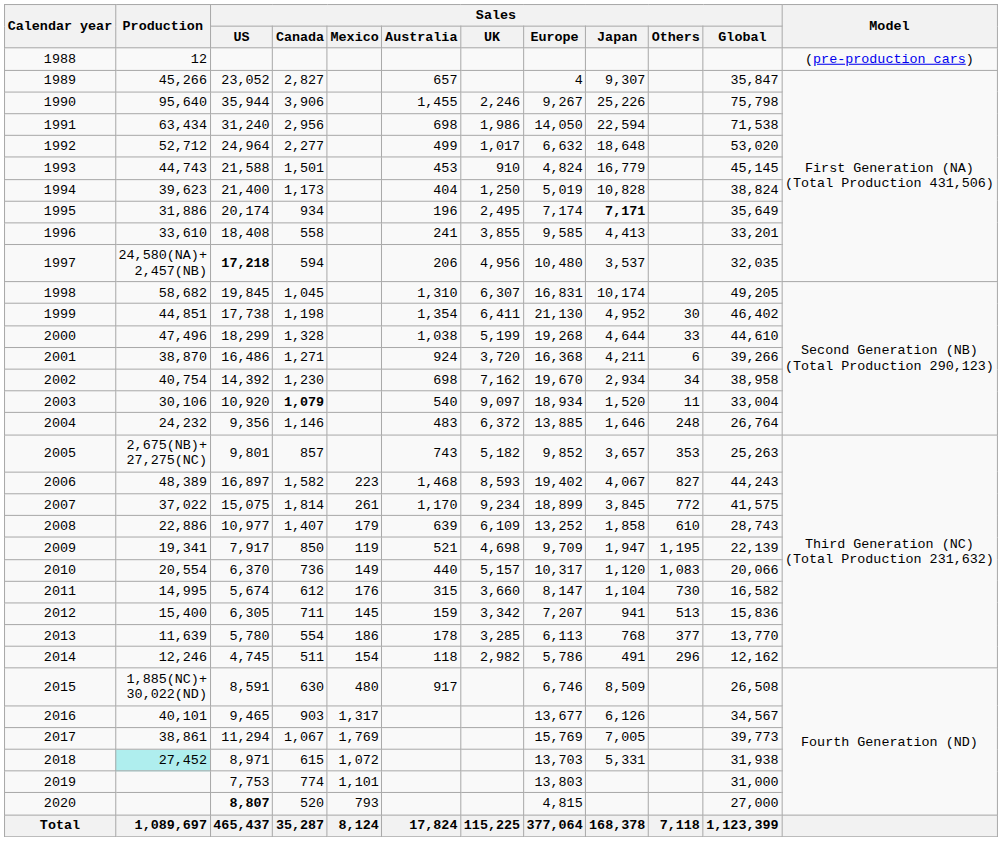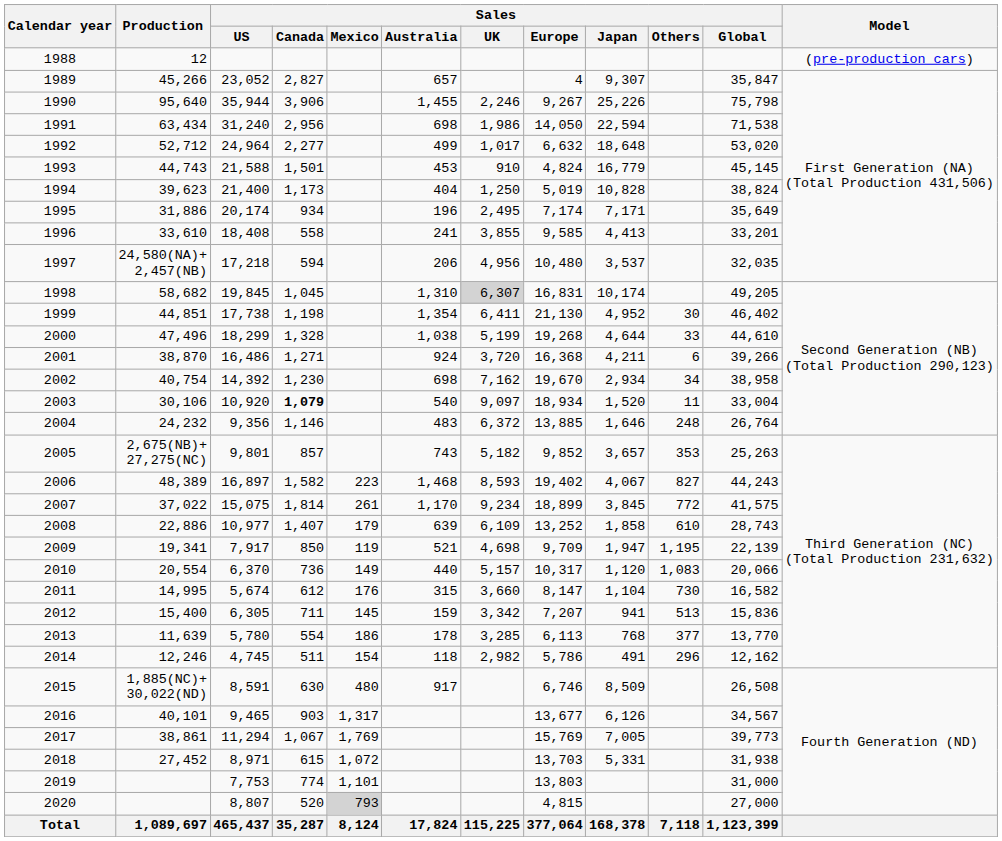(625, 212) bold -> (625, 212) normal
(245, 263) bold -> (245, 263) normal
(500, 293) no background -> (500, 293) lightgrey background
(183, 760) paleturquoise background -> (183, 760) no background
(249, 804) bold -> (249, 804) normal
(367, 804) no background -> (367, 804) lightgrey background
